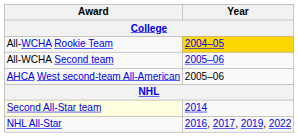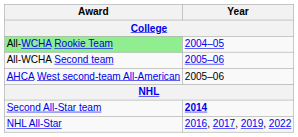(60, 44) no background -> (60, 44) lightgreen background
(204, 44) gold background -> (204, 44) no background
(54, 108) lightyellow background -> (54, 108) no background
(196, 108) normal -> (196, 108) bold
